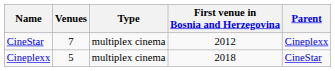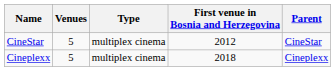(71, 41) 7 -> (71, 41) 5
(307, 41) Cineplexx -> (303, 41) CineStar
(303, 58) CineStar -> (307, 58) Cineplexx
